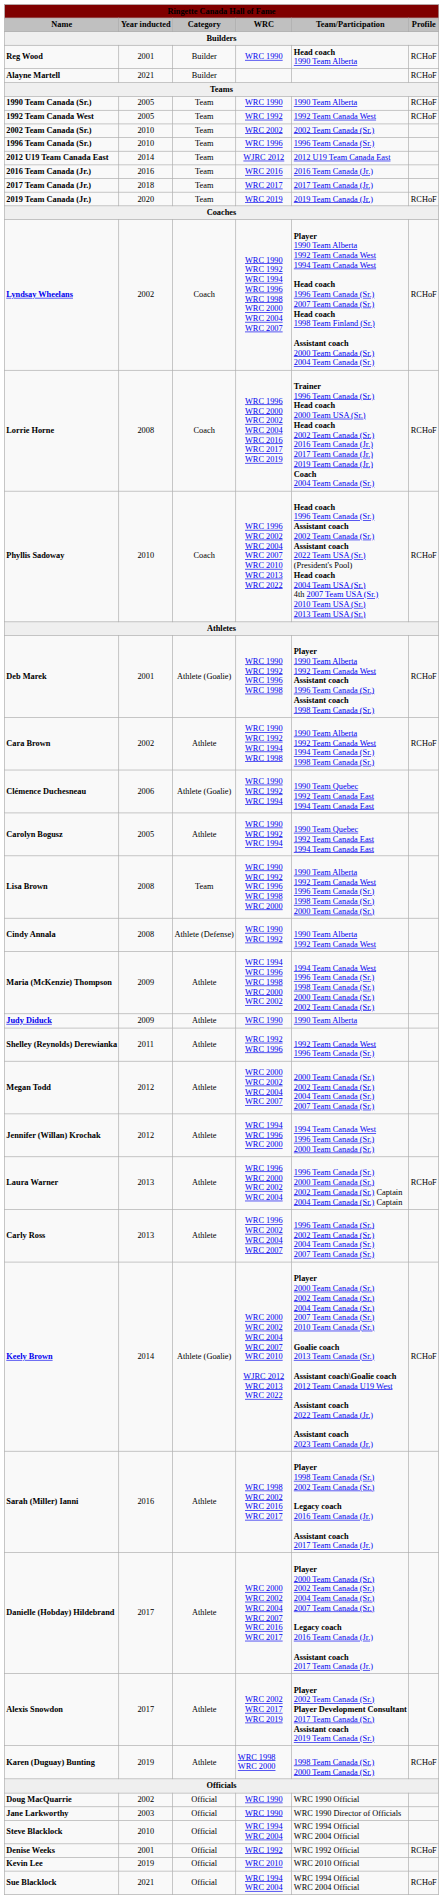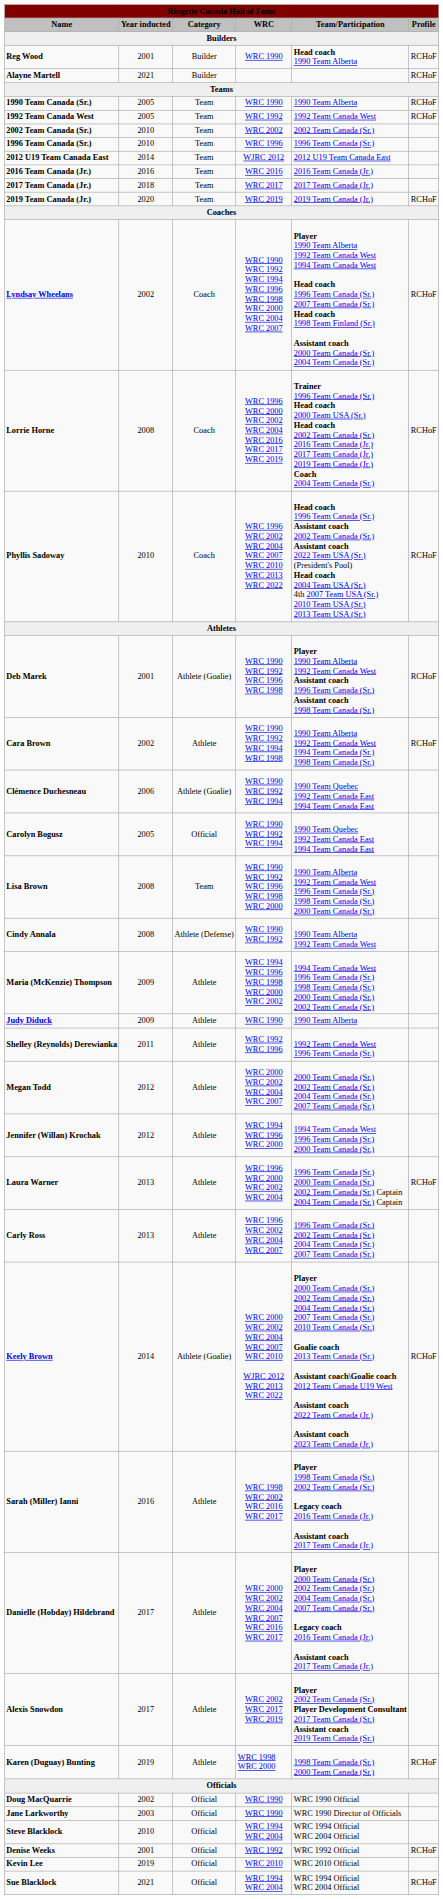(204, 834) Athlete -> (204, 834) Official
